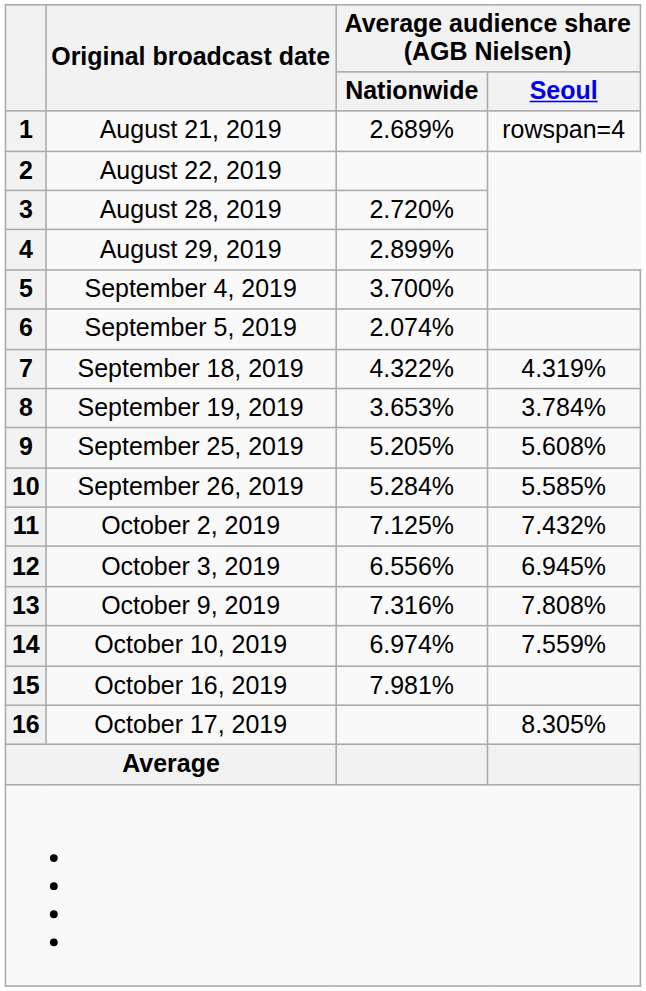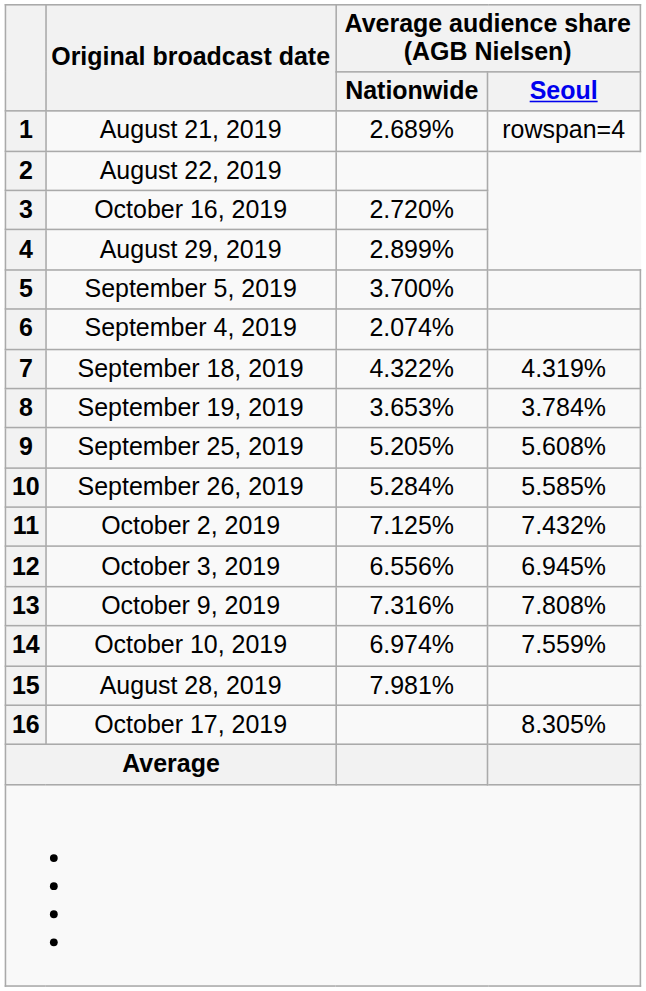(191, 209) August 28, 2019 -> (191, 209) October 16, 2019
(191, 289) September 4, 2019 -> (191, 289) September 5, 2019
(191, 328) September 5, 2019 -> (191, 328) September 4, 2019
(191, 684) October 16, 2019 -> (191, 684) August 28, 2019
